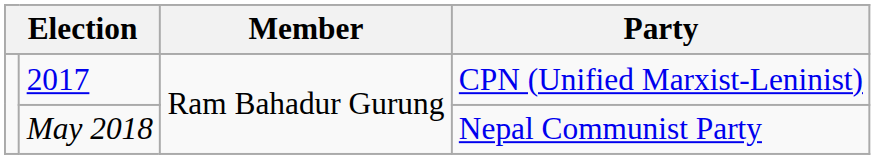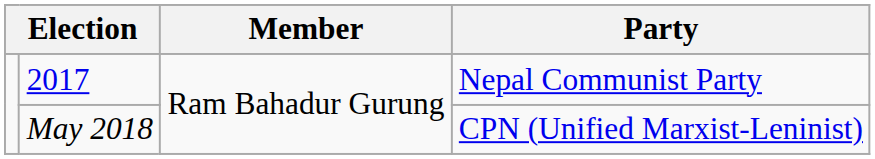(661, 79) CPN (Unified Marxist-Leninist) -> (610, 79) Nepal Communist Party
(610, 128) Nepal Communist Party -> (661, 128) CPN (Unified Marxist-Leninist)
